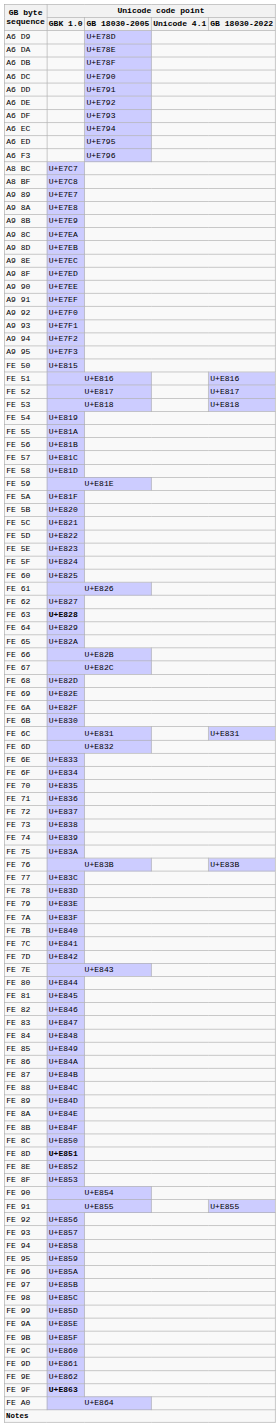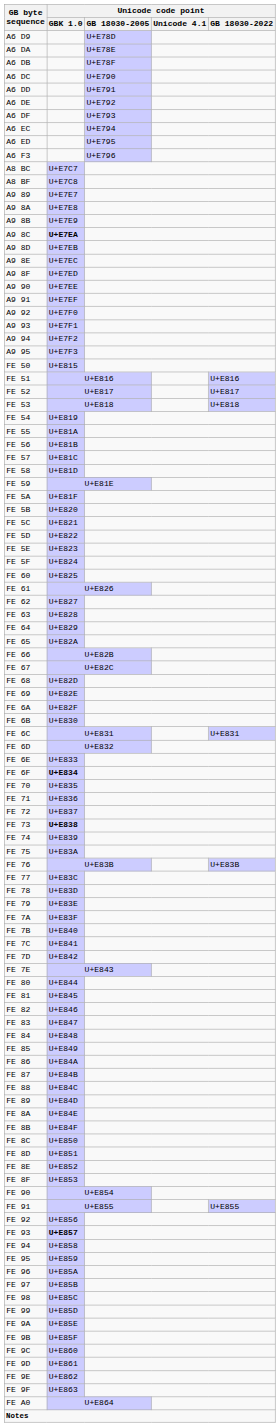(63, 234) normal -> (63, 234) bold
(63, 615) bold -> (63, 615) normal
(63, 773) normal -> (63, 773) bold
(63, 825) normal -> (63, 825) bold
(63, 1154) bold -> (63, 1154) normal
(63, 1233) normal -> (63, 1233) bold
(63, 1390) bold -> (63, 1390) normal
